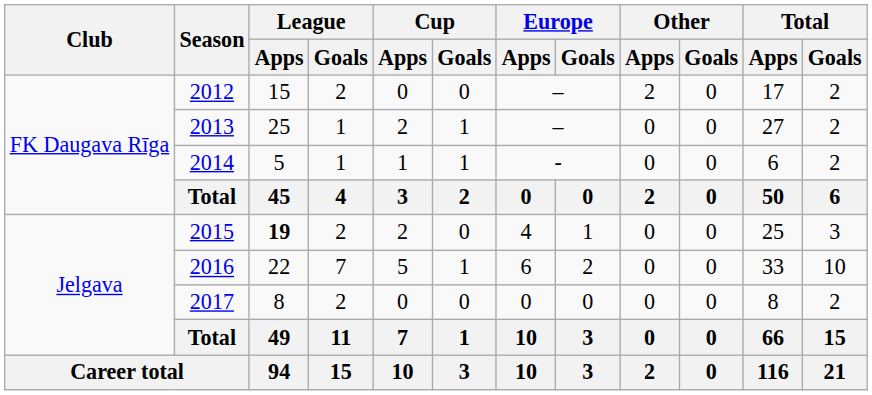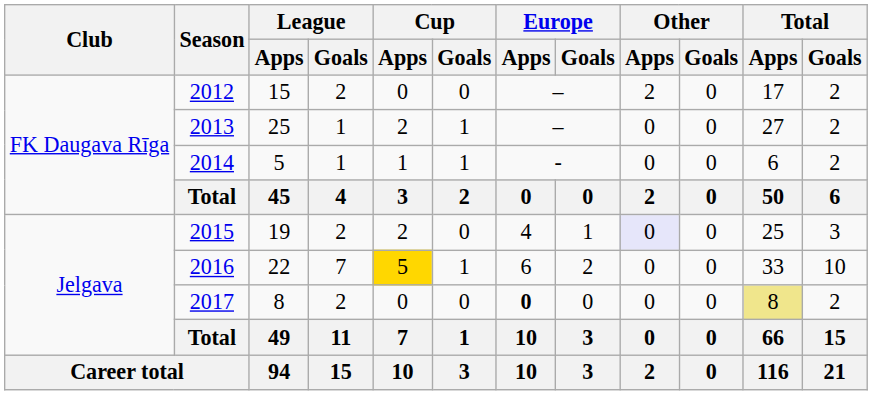(279, 232) bold -> (279, 232) normal
(649, 232) no background -> (649, 232) lavender background
(403, 267) no background -> (403, 267) gold background
(526, 302) normal -> (526, 302) bold
(773, 302) no background -> (773, 302) khaki background
